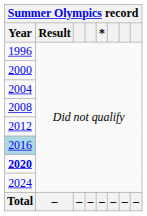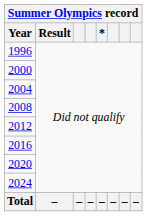(20, 145) lightblue background -> (20, 145) no background
(20, 164) bold -> (20, 164) normal
